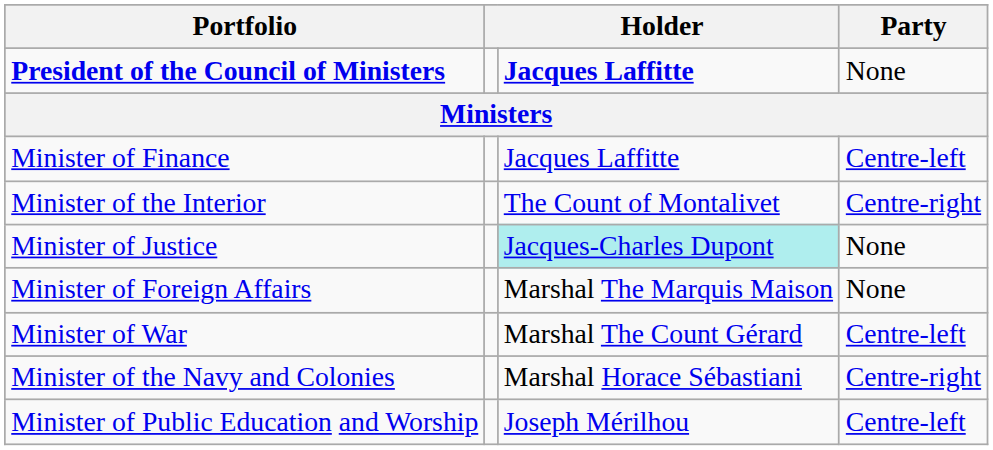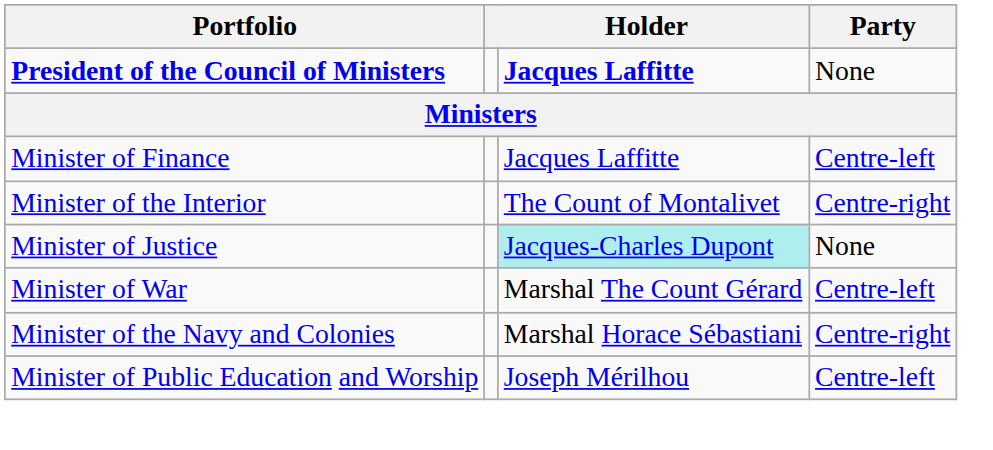- row: (161, 289)
